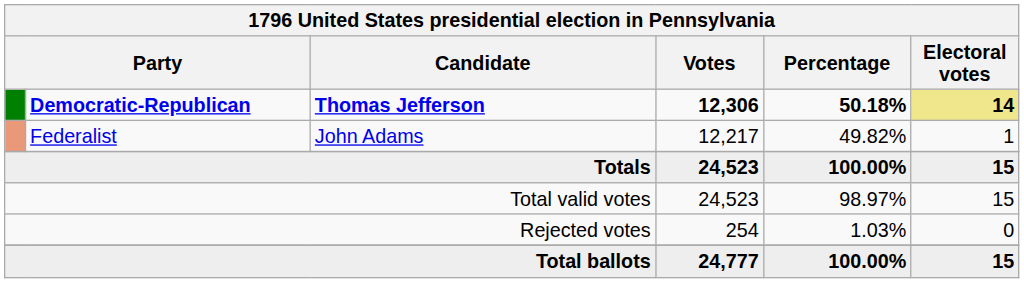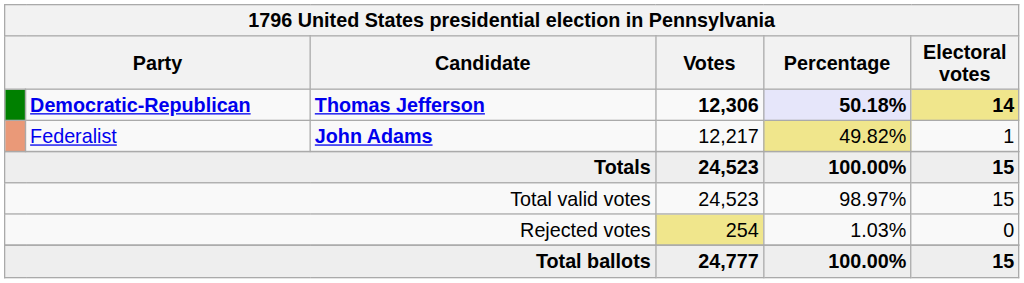(873, 105) no background -> (873, 105) lavender background
(369, 136) normal -> (374, 136) bold
(873, 136) no background -> (873, 136) khaki background
(742, 230) no background -> (742, 230) khaki background
